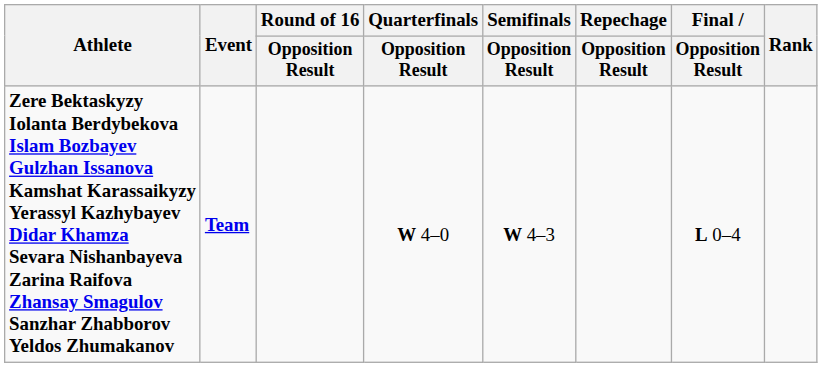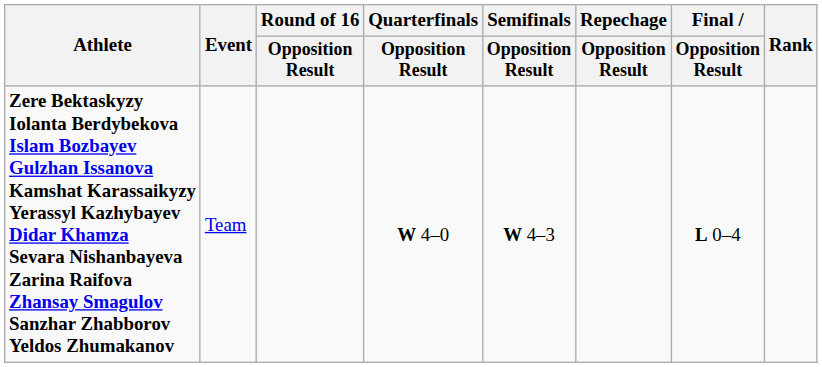(227, 224) bold -> (226, 224) normal
